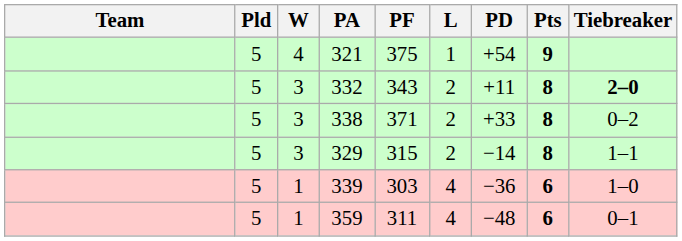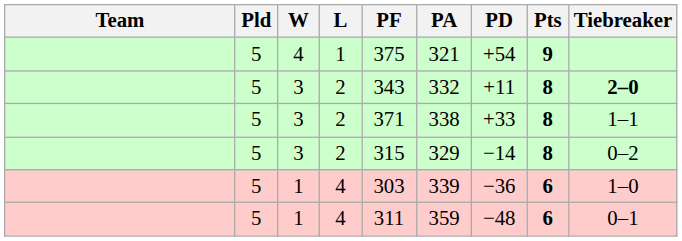columns swapped: (451, 20) <-> (347, 20)
(623, 119) 0–2 -> (623, 119) 1–1
(623, 152) 1–1 -> (623, 152) 0–2
